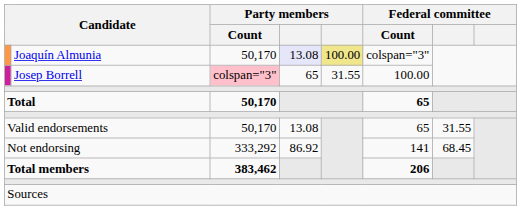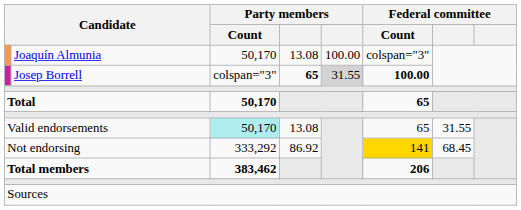(304, 55) lavender background -> (304, 55) no background
(343, 55) khaki background -> (343, 55) no background
(245, 75) pink background -> (245, 75) no background
(312, 75) normal -> (312, 75) bold
(346, 75) no background -> (346, 75) lightgrey background
(412, 75) normal -> (412, 75) bold
(259, 127) no background -> (259, 127) paleturquoise background
(420, 148) no background -> (420, 148) gold background
